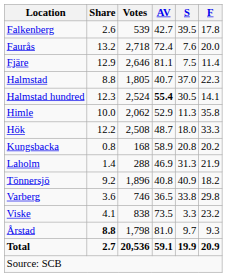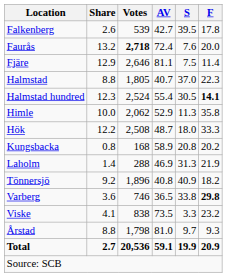(138, 46) normal -> (138, 46) bold
(164, 96) bold -> (164, 96) normal
(210, 96) normal -> (210, 96) bold
(210, 197) normal -> (210, 197) bold
(109, 230) bold -> (109, 230) normal
